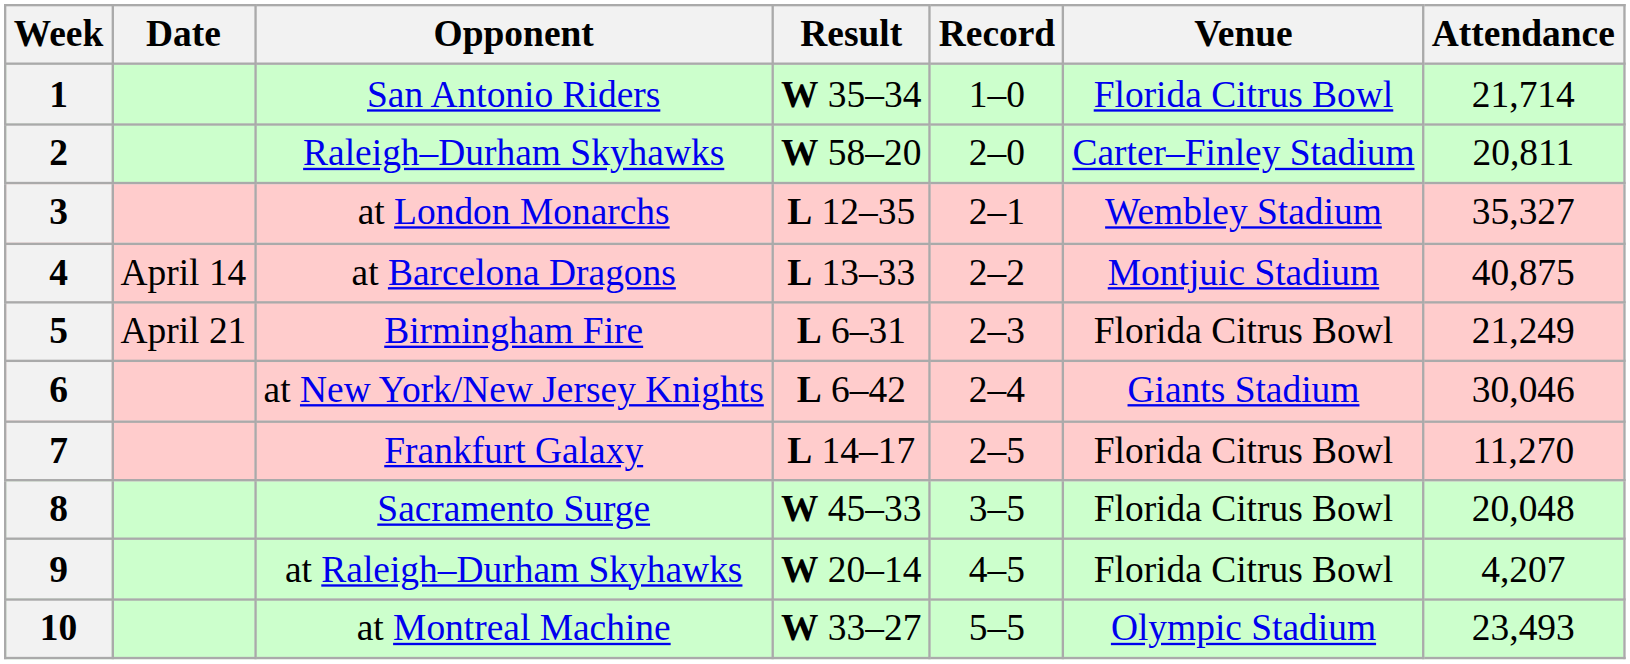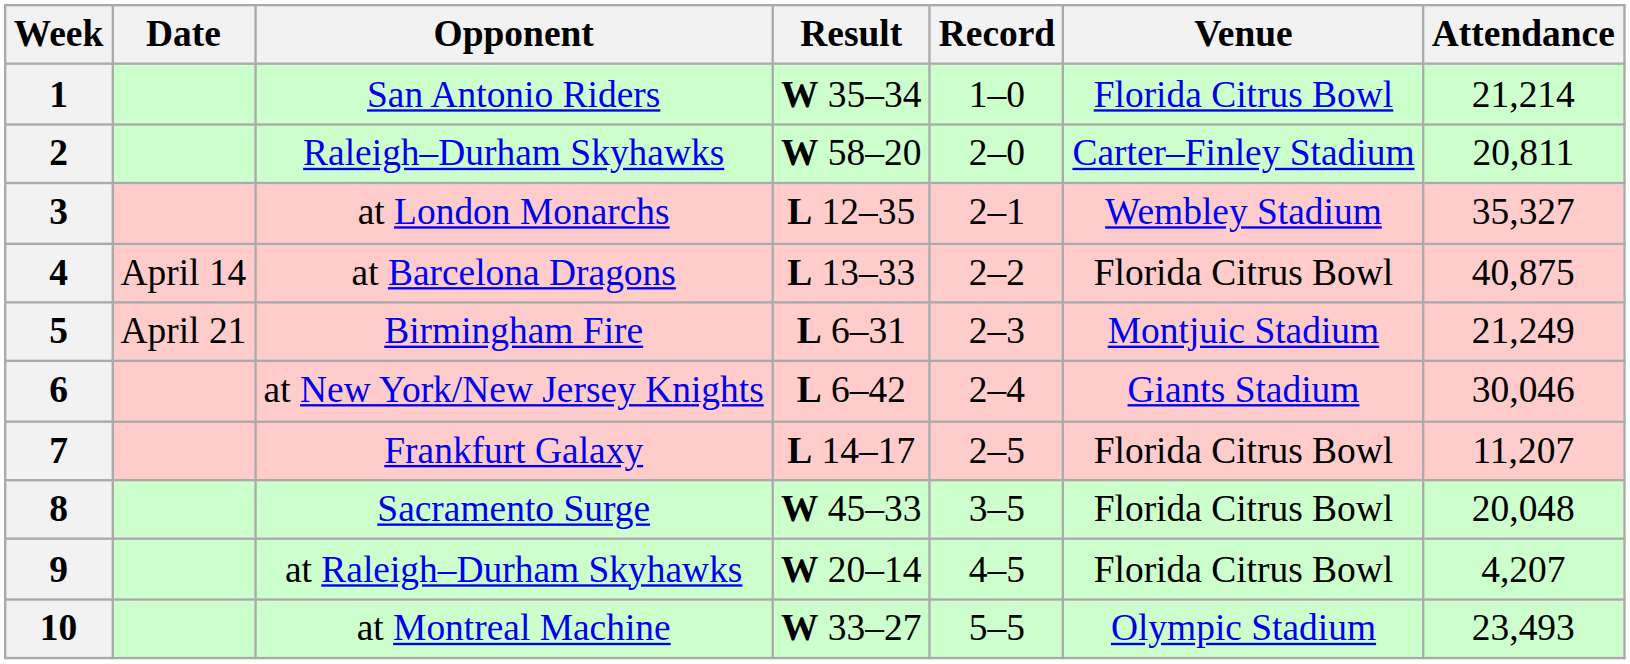(1523, 93) 21,714 -> (1523, 93) 21,214
(1243, 271) Montjuic Stadium -> (1243, 271) Florida Citrus Bowl
(1243, 331) Florida Citrus Bowl -> (1243, 331) Montjuic Stadium
(1523, 449) 11,270 -> (1523, 449) 11,207
